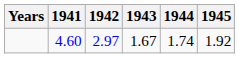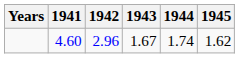(106, 40) 2.97 -> (106, 40) 2.96
(218, 40) 1.92 -> (218, 40) 1.62
